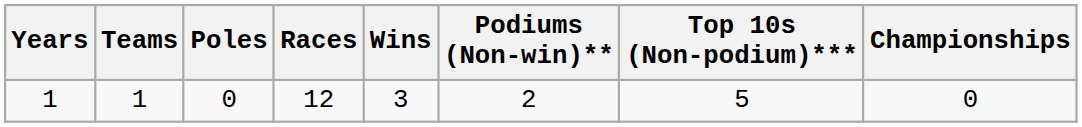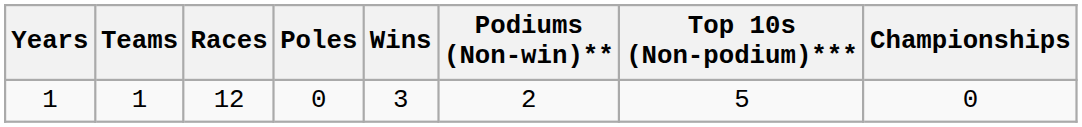columns swapped: (319, 42) <-> (229, 42)
